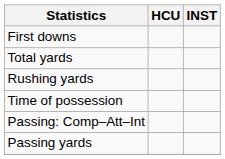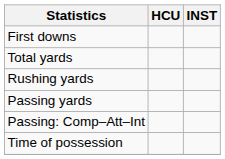rows swapped: (50, 143) <-> (65, 100)
